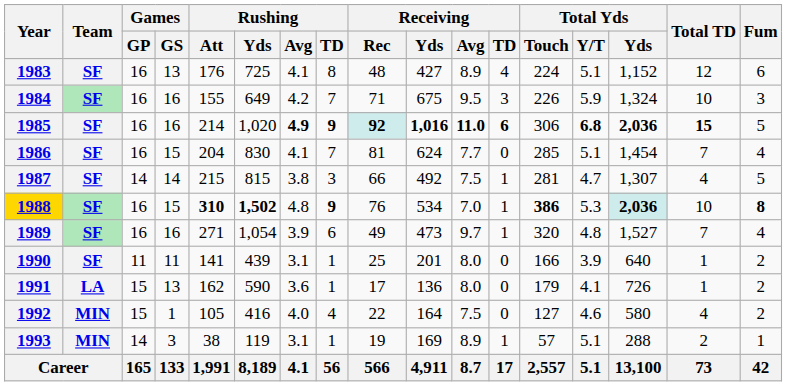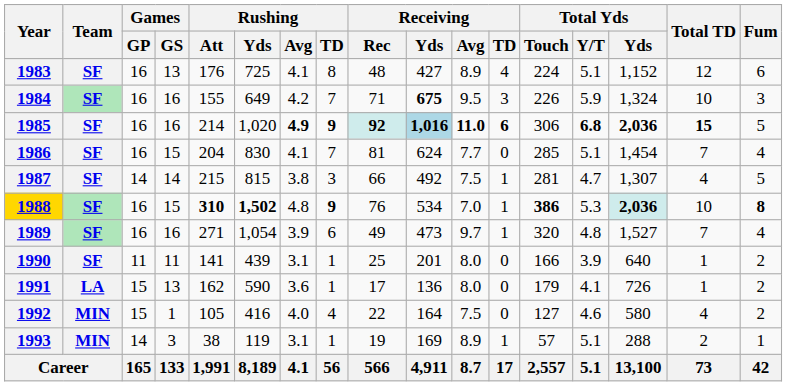(429, 98) normal -> (429, 98) bold
(429, 125) no background -> (429, 125) lightblue background
